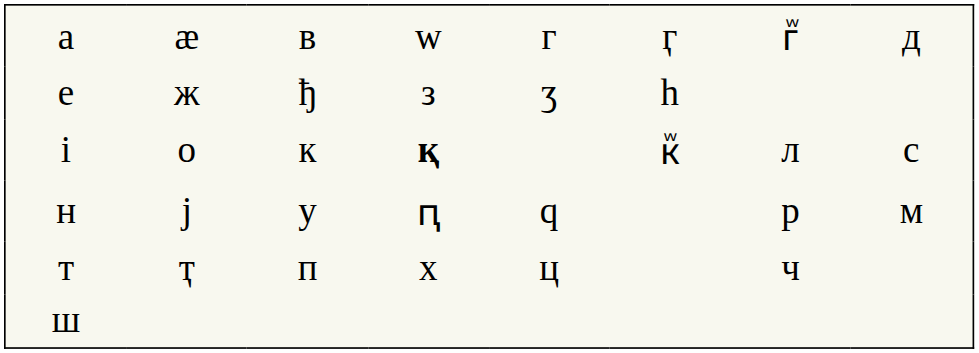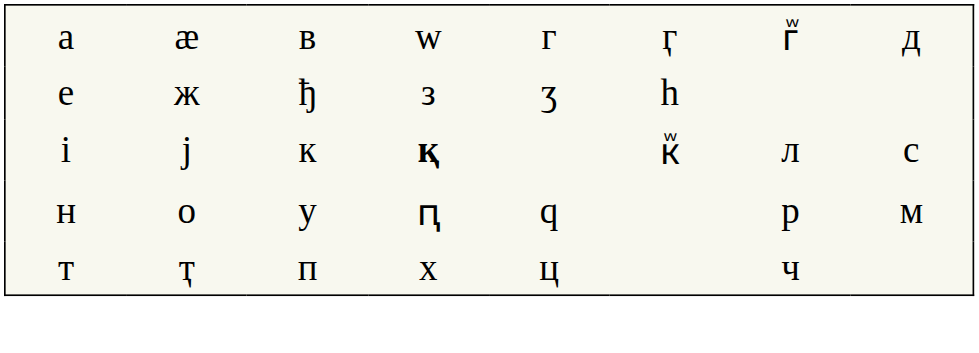(187, 149) о -> (187, 149) ј
(187, 210) ј -> (187, 210) о
- row: (66, 320)
